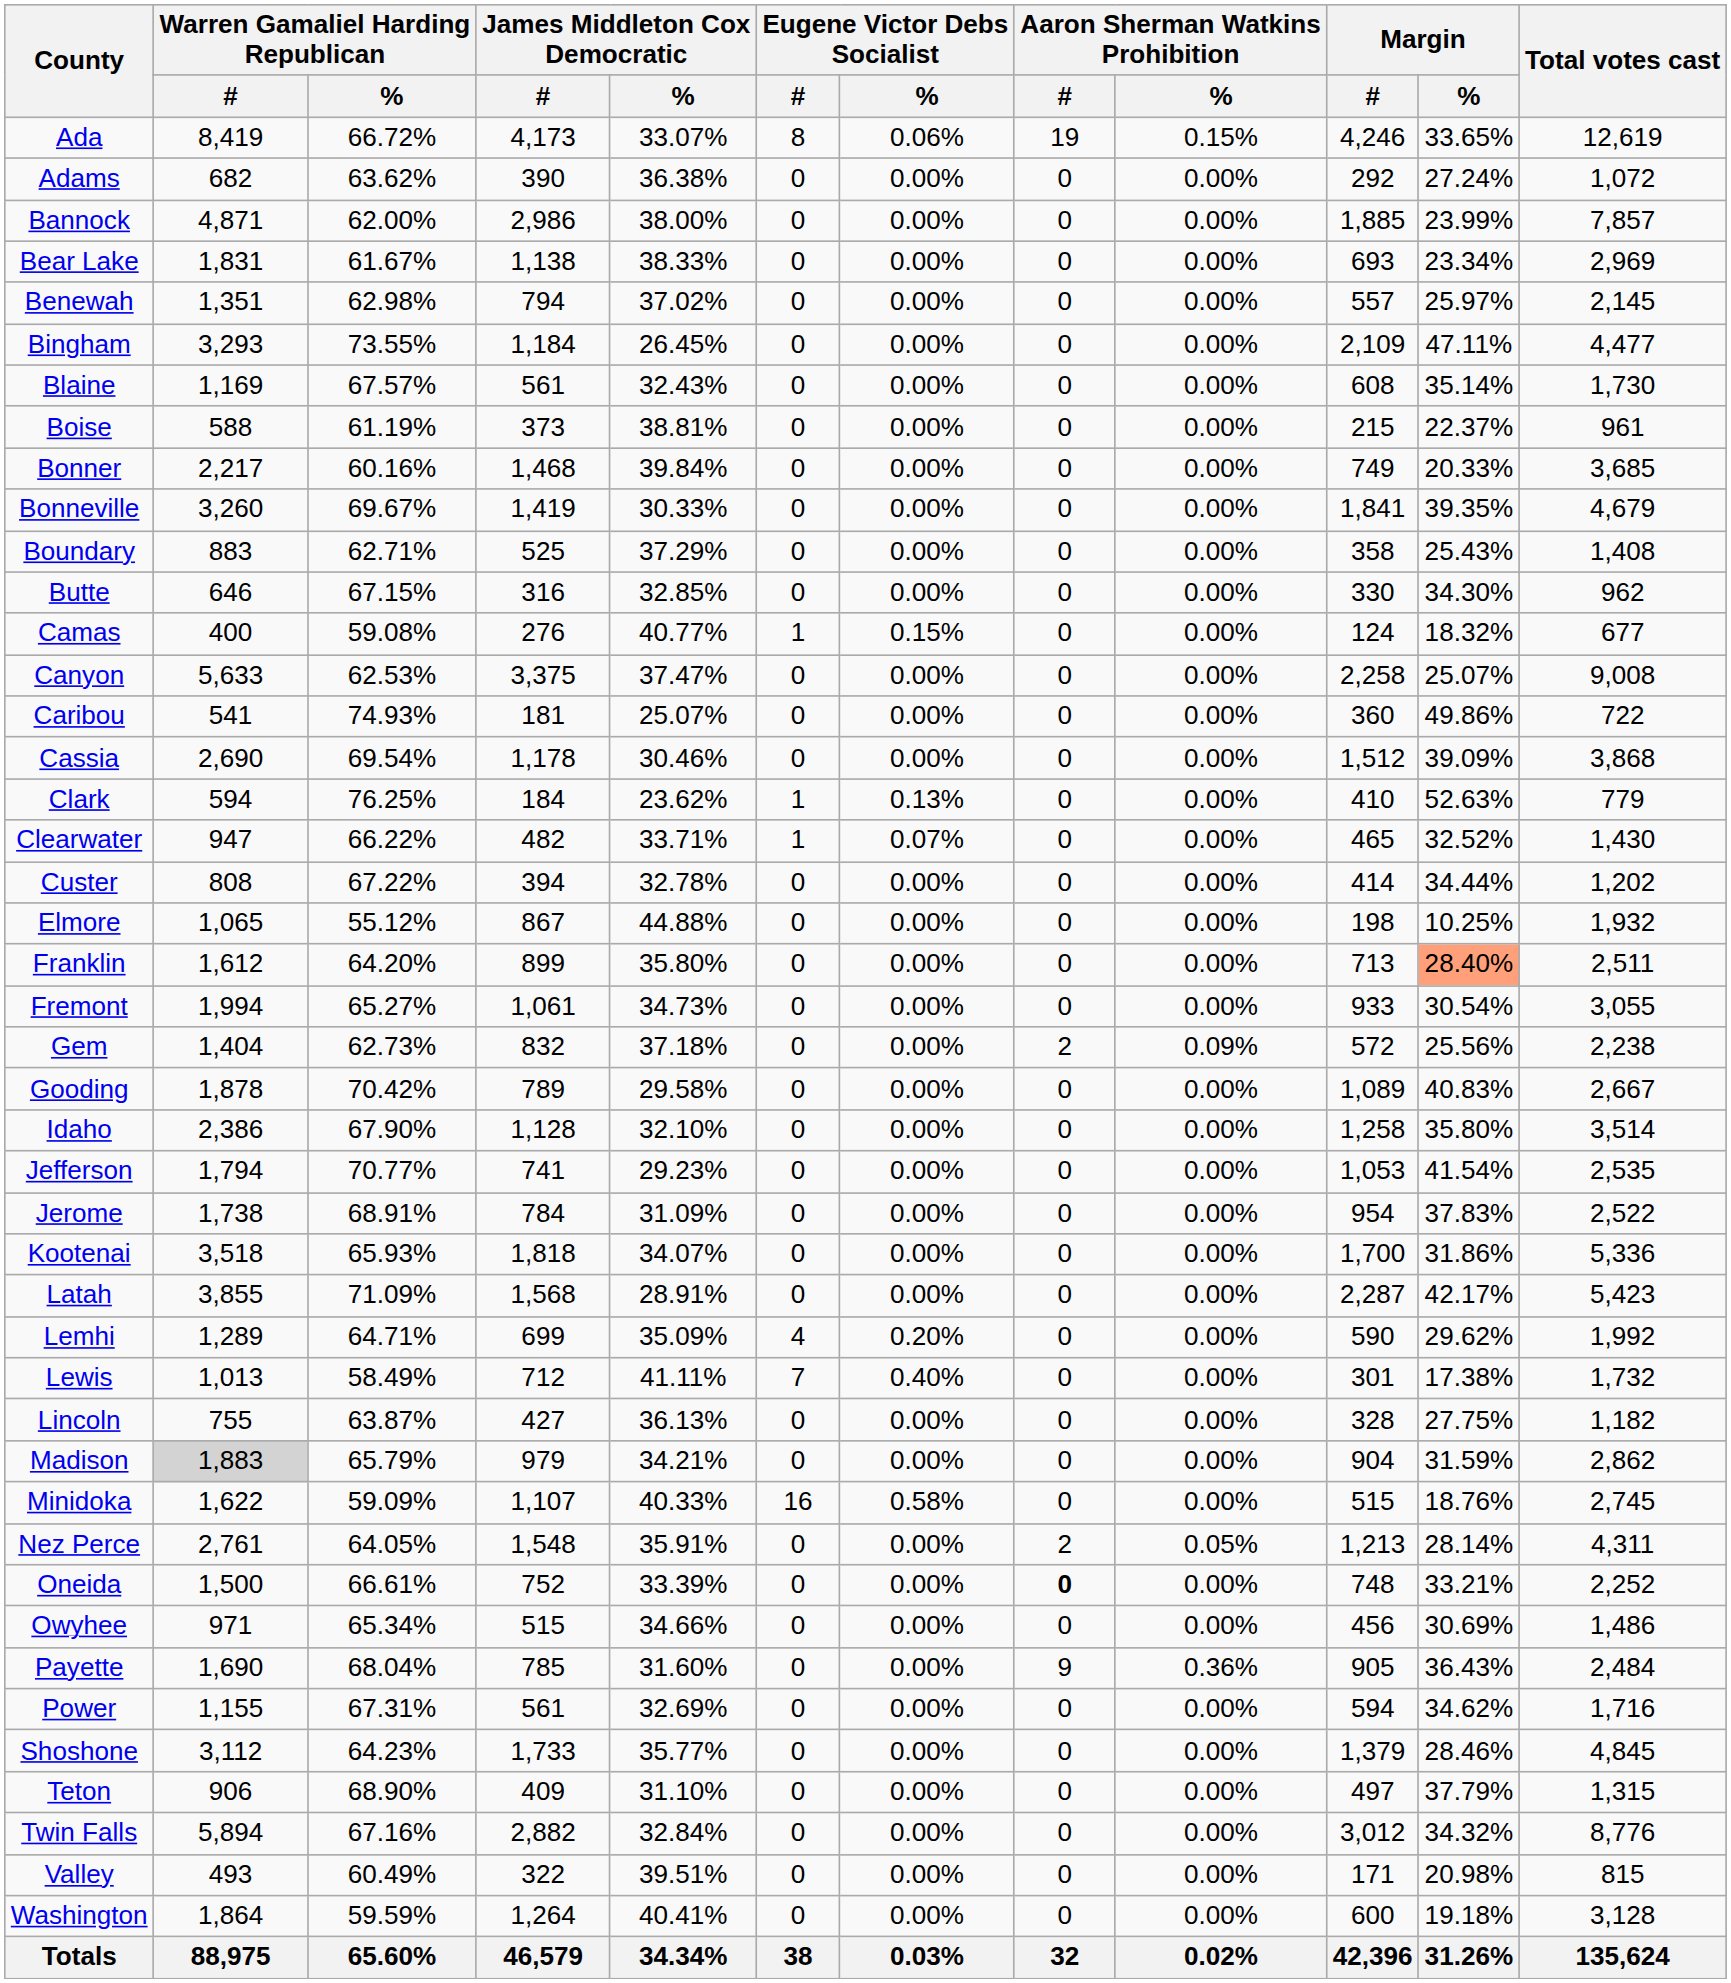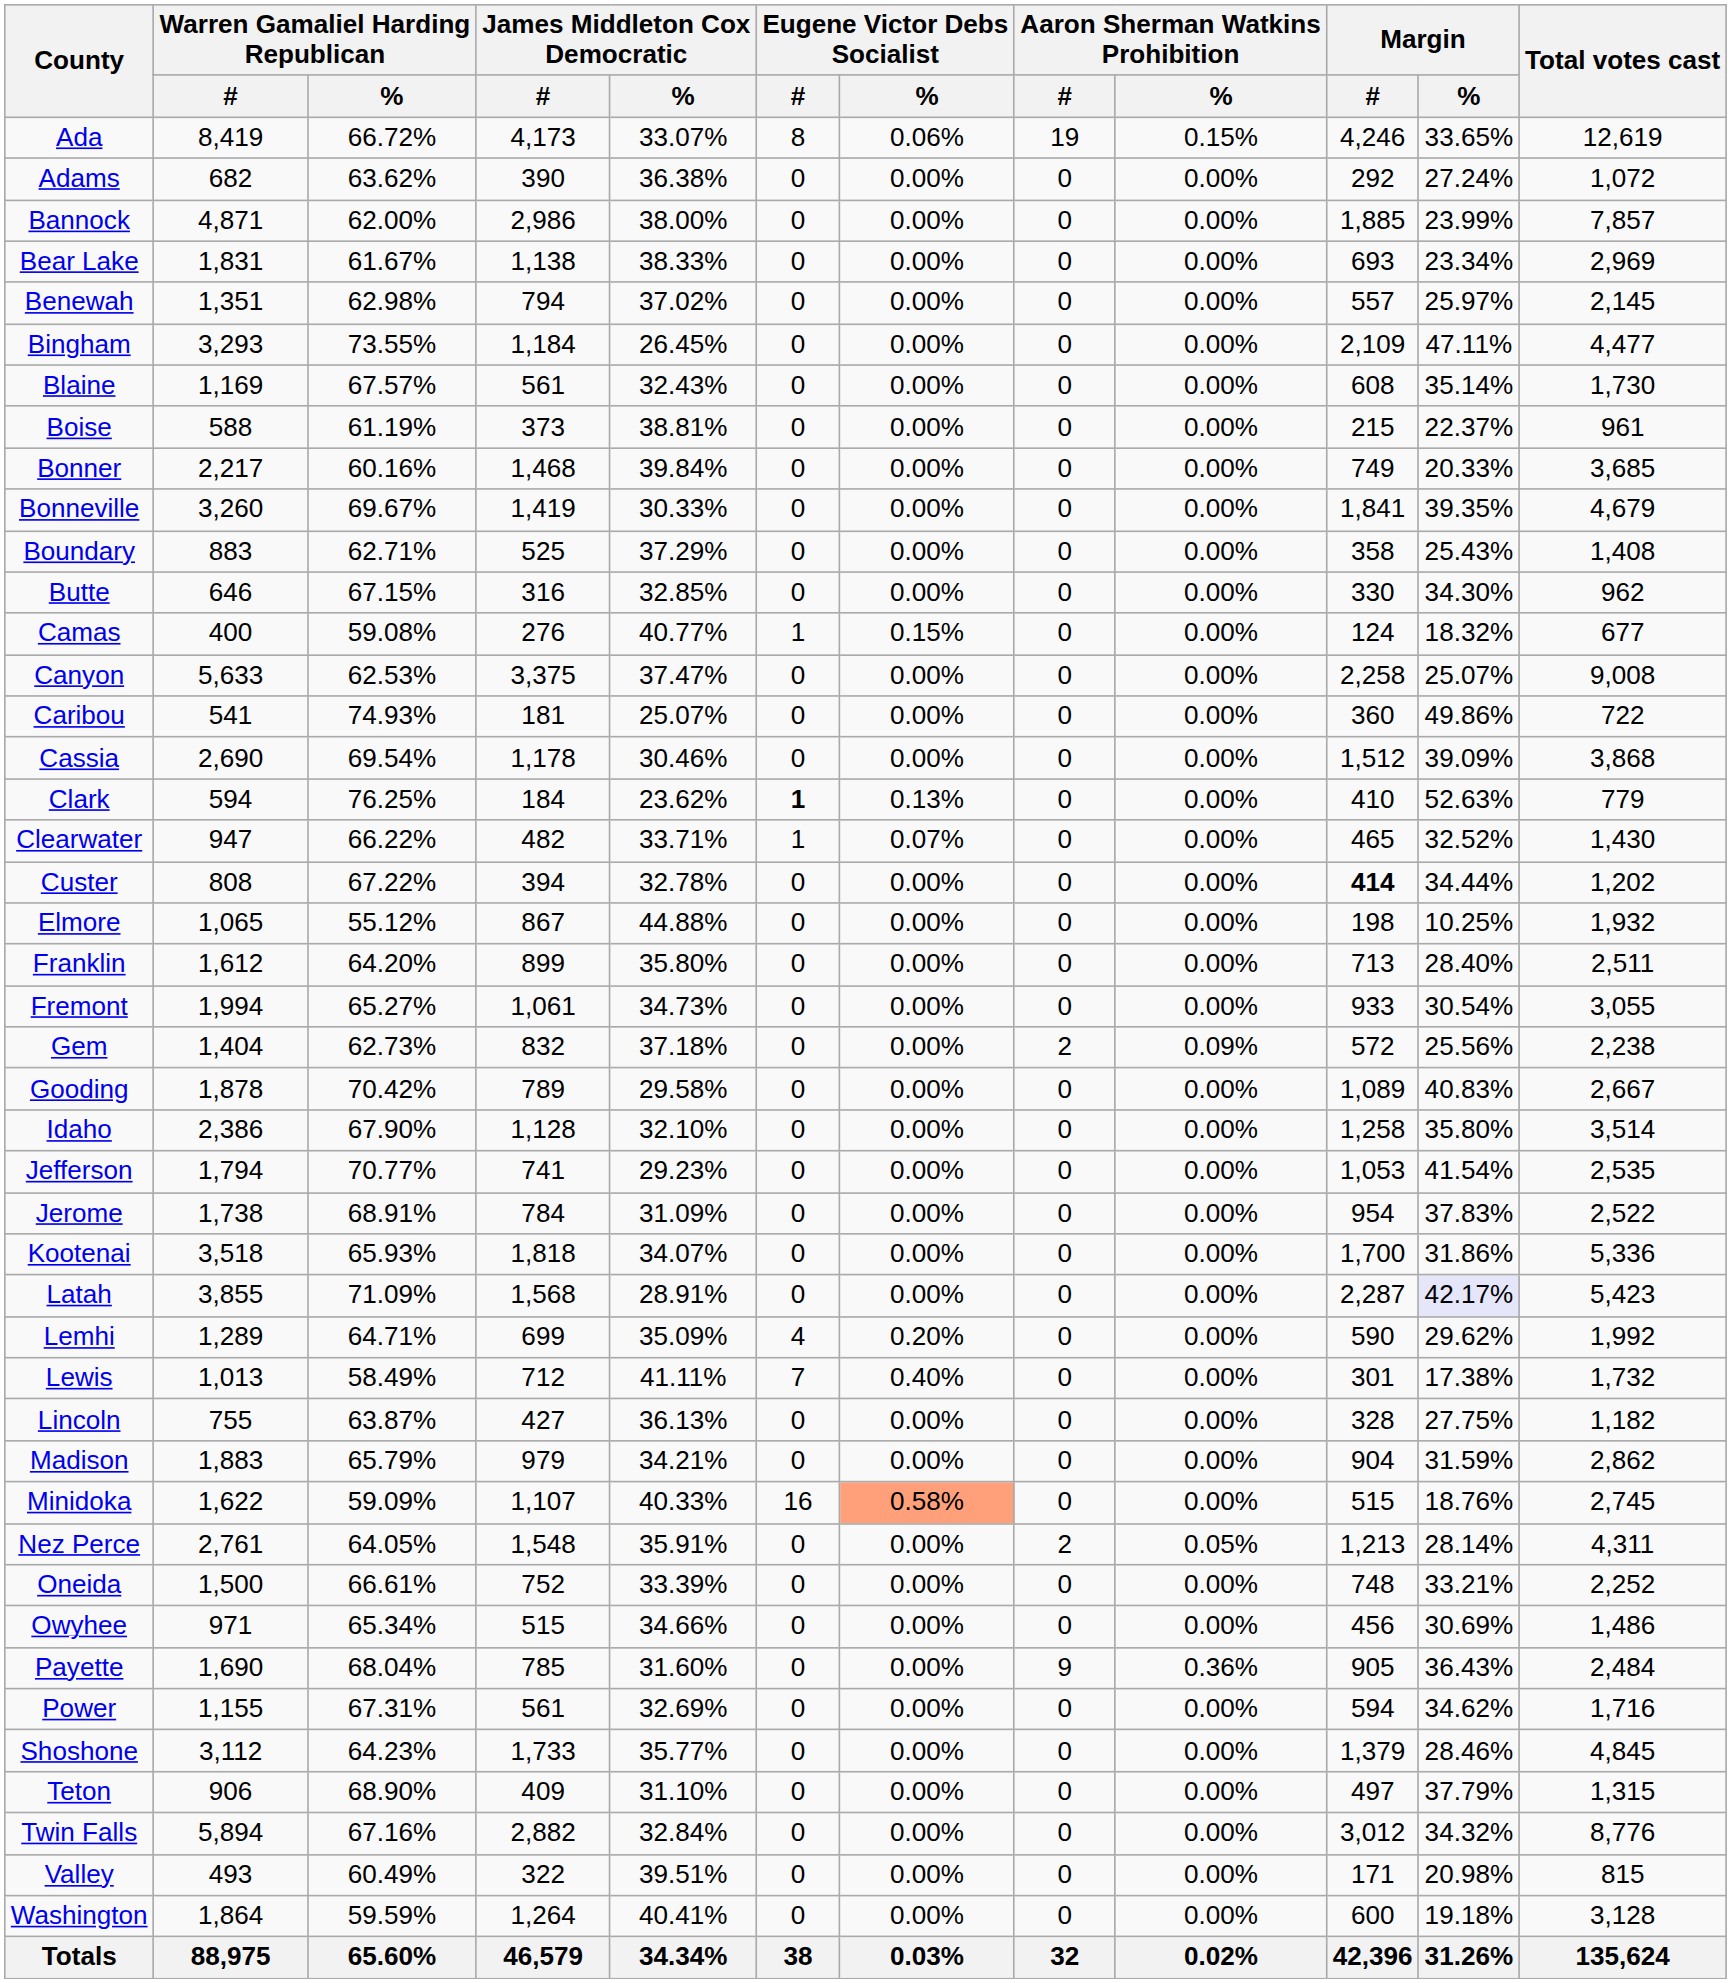(798, 799) normal -> (798, 799) bold
(1373, 881) normal -> (1373, 881) bold
(1469, 964) lightsalmon background -> (1469, 964) no background
(1469, 1295) no background -> (1469, 1295) lavender background
(231, 1460) lightgrey background -> (231, 1460) no background
(927, 1502) no background -> (927, 1502) lightsalmon background
(1065, 1584) bold -> (1065, 1584) normal
